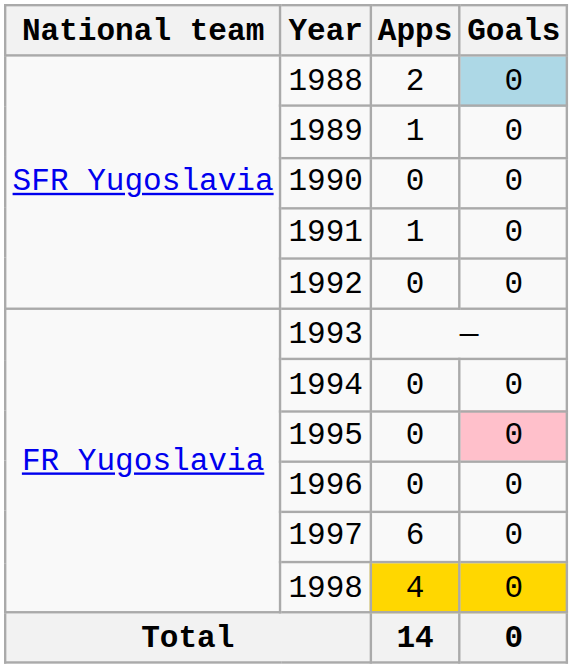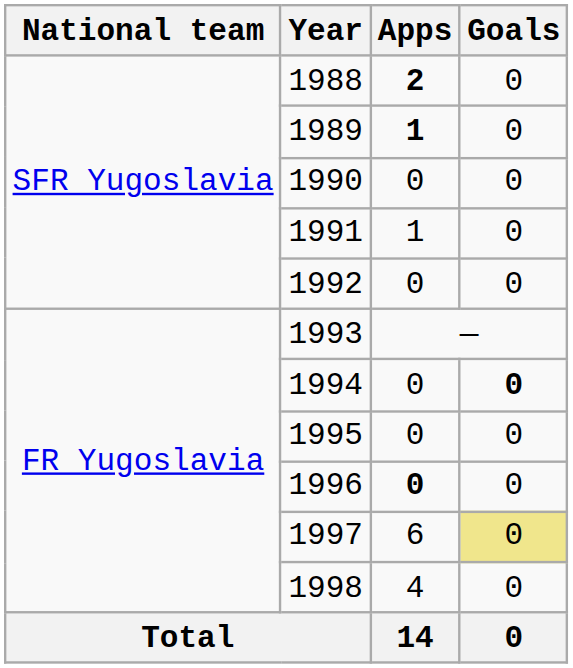(415, 81) normal -> (415, 81) bold
(514, 81) lightblue background -> (514, 81) no background
(415, 132) normal -> (415, 132) bold
(514, 385) normal -> (514, 385) bold
(514, 436) pink background -> (514, 436) no background
(415, 486) normal -> (415, 486) bold
(514, 537) no background -> (514, 537) khaki background
(415, 588) gold background -> (415, 588) no background
(514, 588) gold background -> (514, 588) no background
